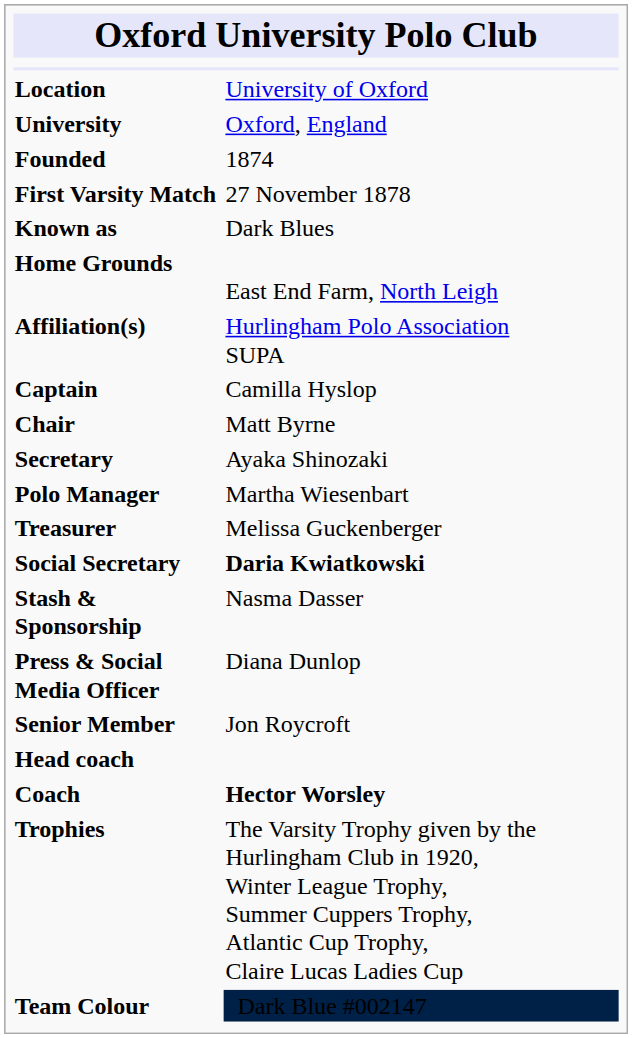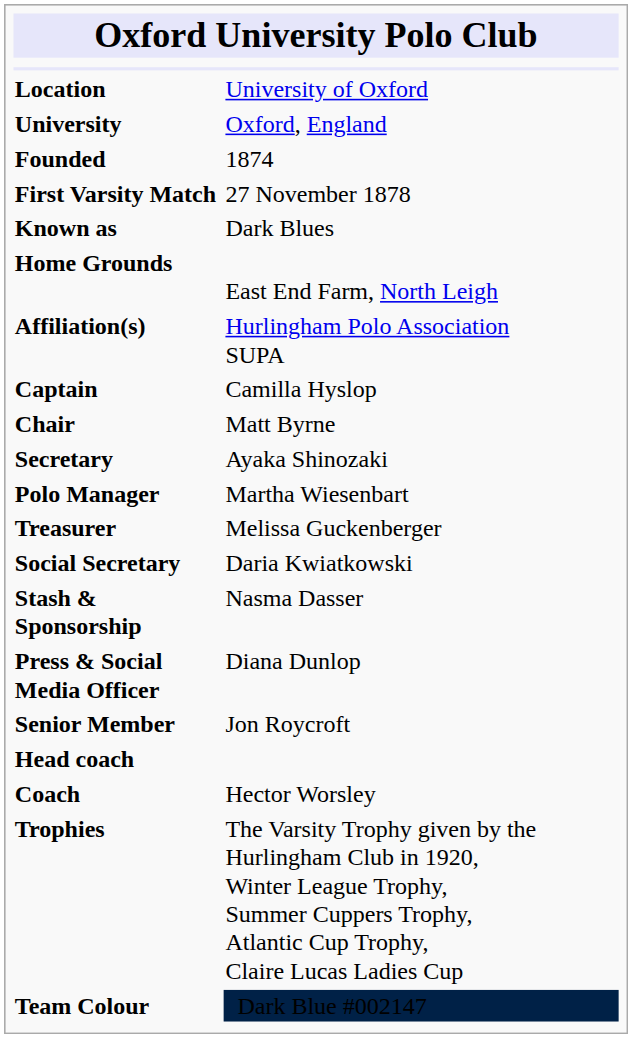(325, 563) bold -> (319, 563) normal
(305, 793) bold -> (301, 793) normal
